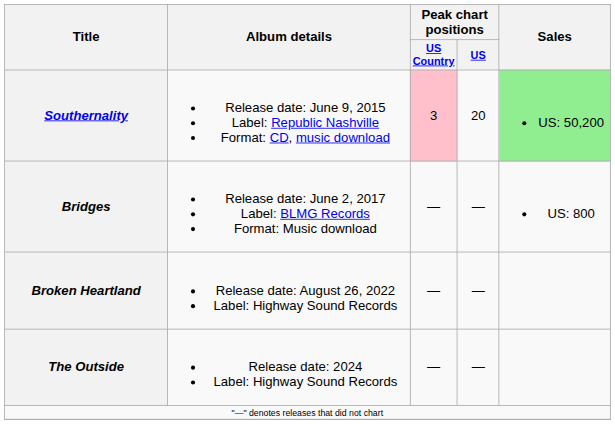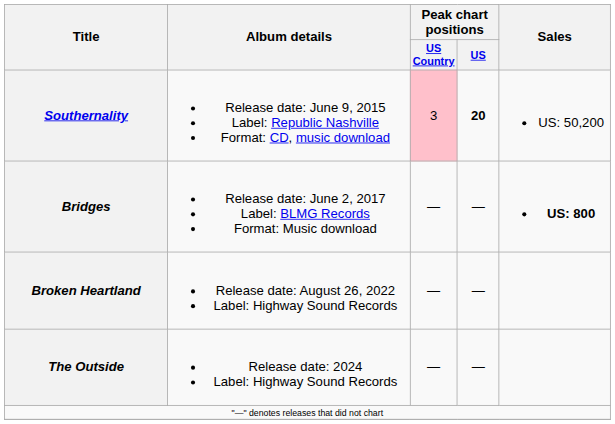(478, 115) normal -> (478, 115) bold
(555, 123) lightgreen background -> (555, 123) no background
(555, 214) normal -> (555, 214) bold
